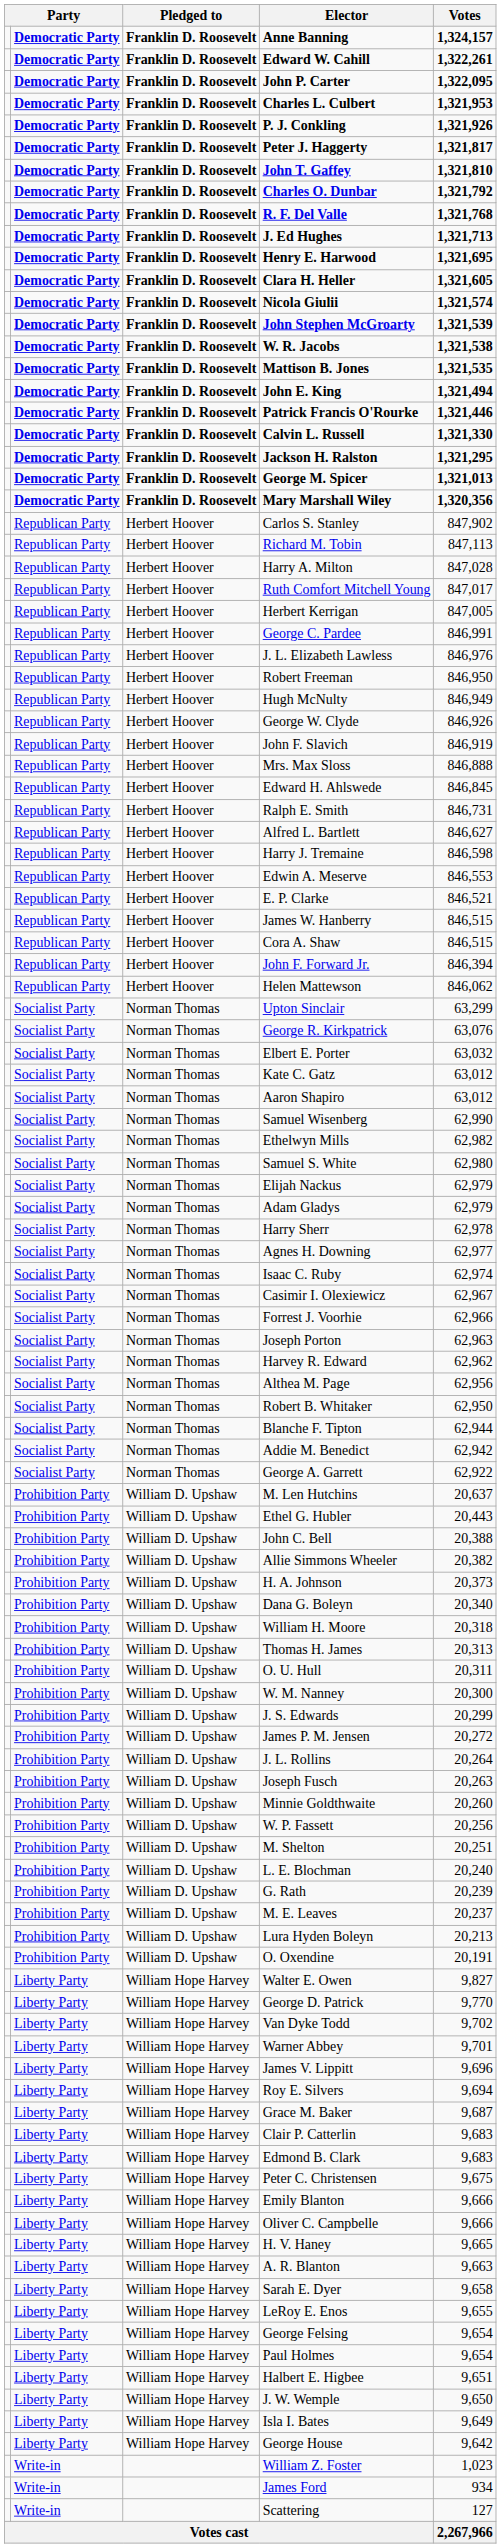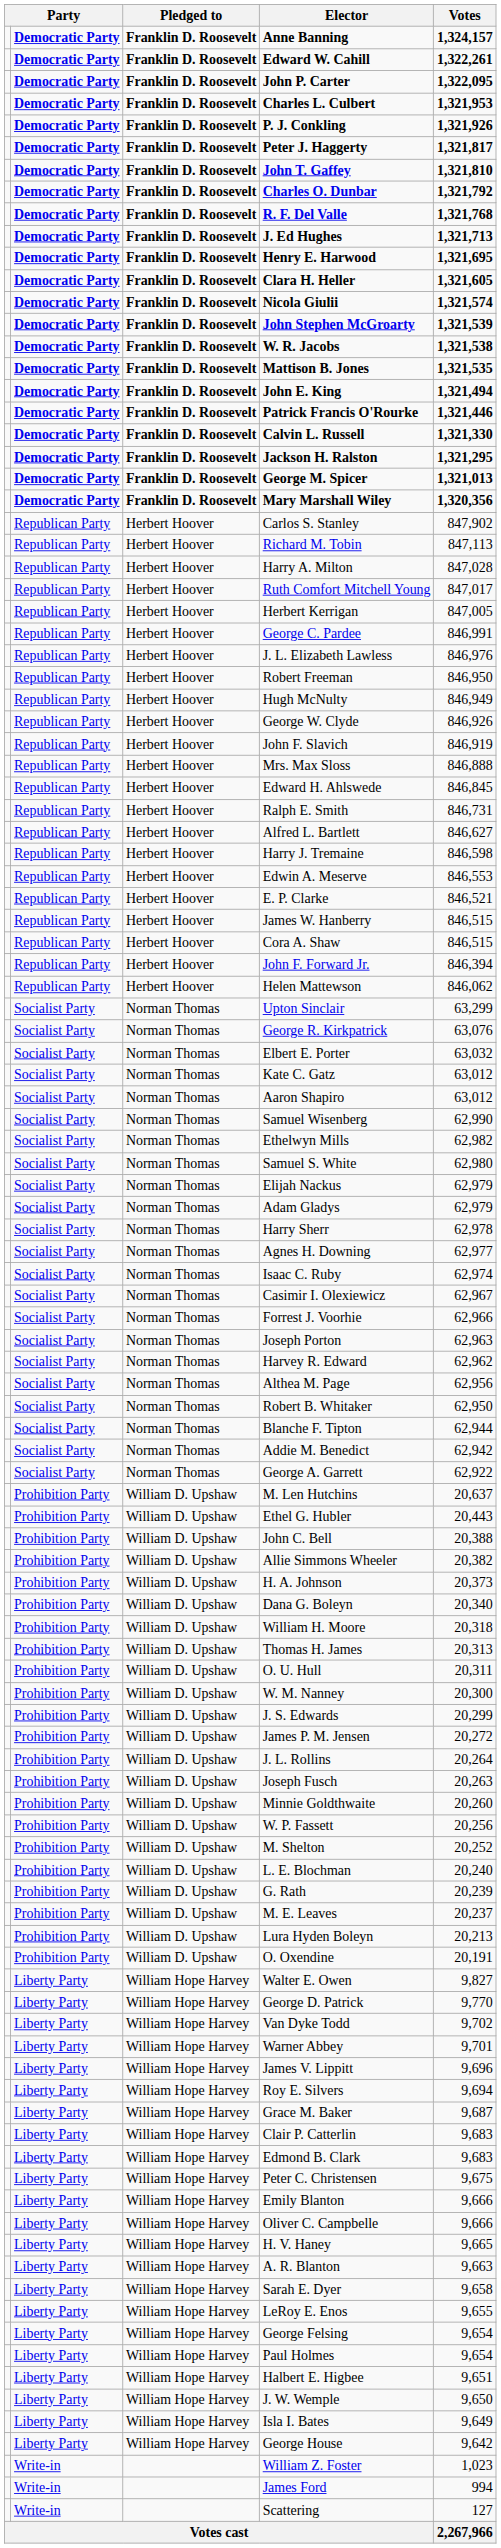(473, 1847) 20,251 -> (473, 1847) 20,252
(482, 2488) 934 -> (482, 2488) 994
